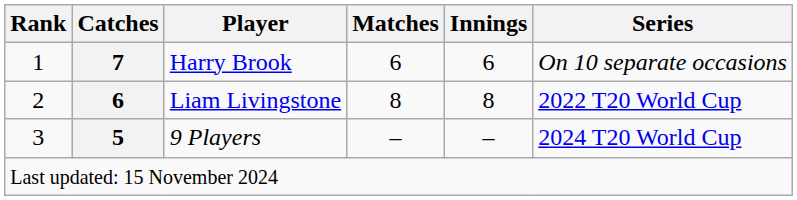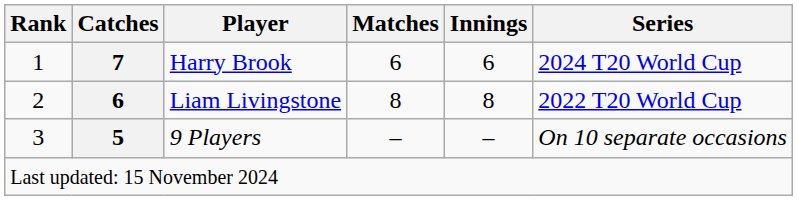(663, 61) On 10 separate occasions -> (640, 61) 2024 T20 World Cup
(640, 137) 2024 T20 World Cup -> (663, 137) On 10 separate occasions
